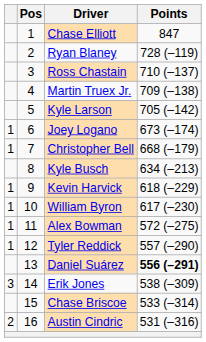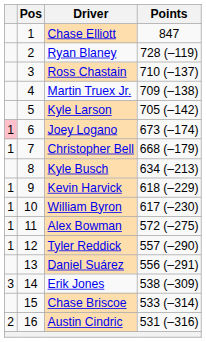(11, 130) no background -> (11, 130) pink background
(169, 264) bold -> (169, 264) normal
